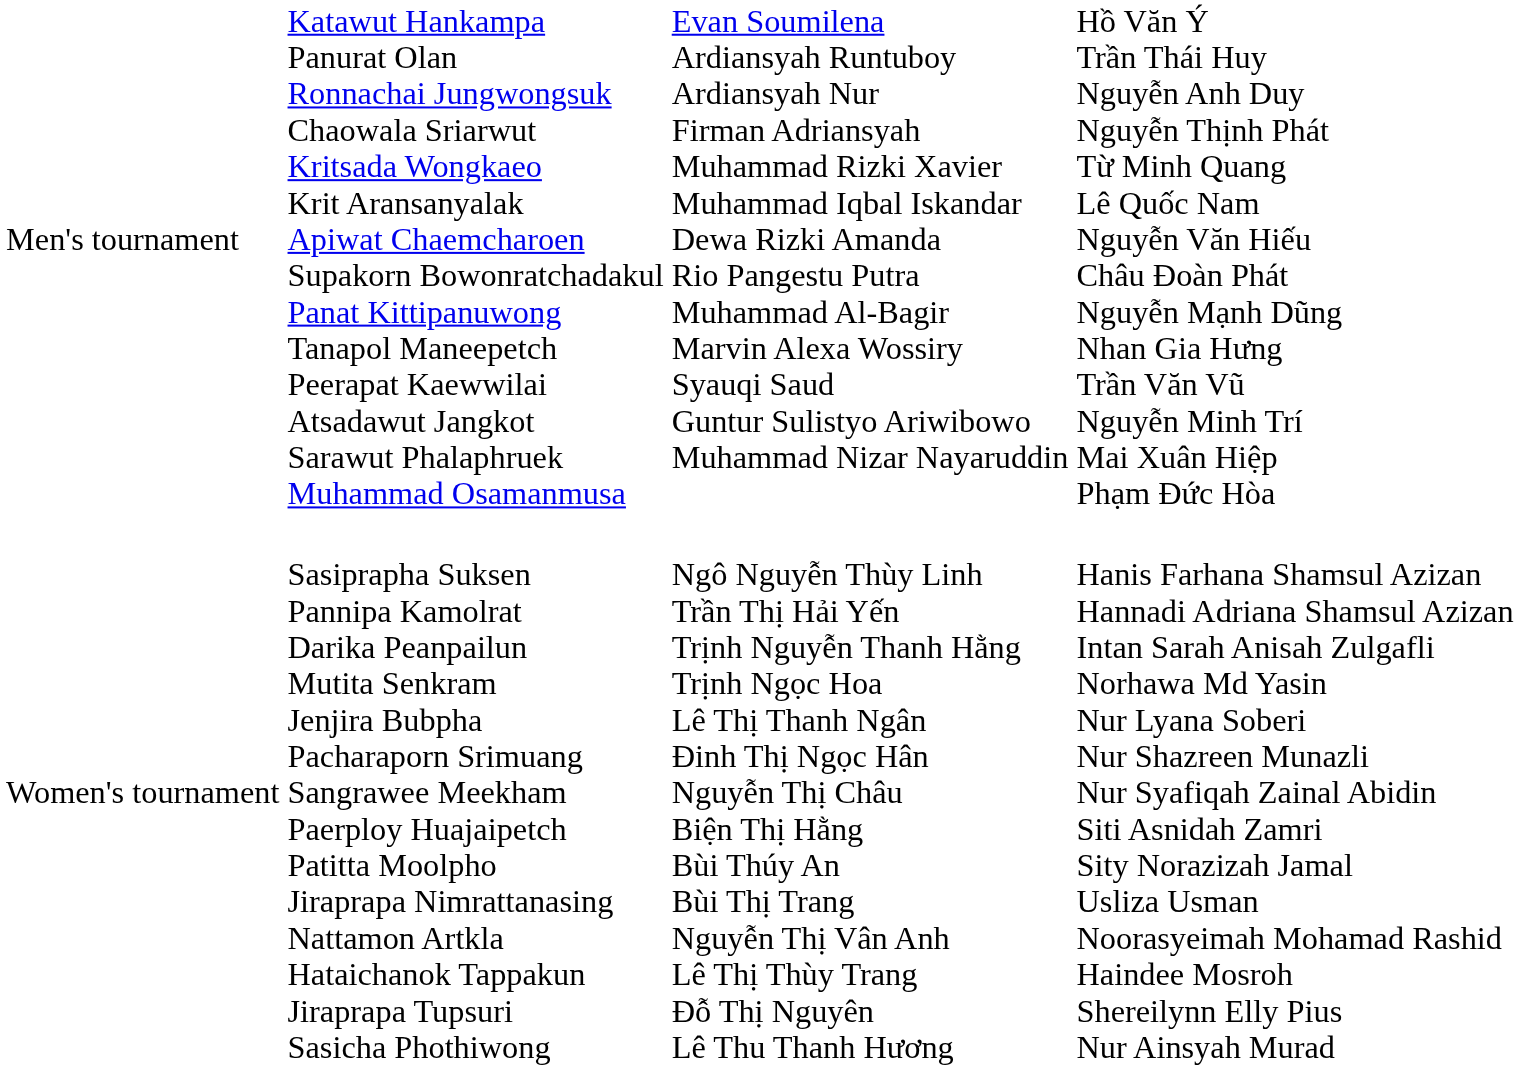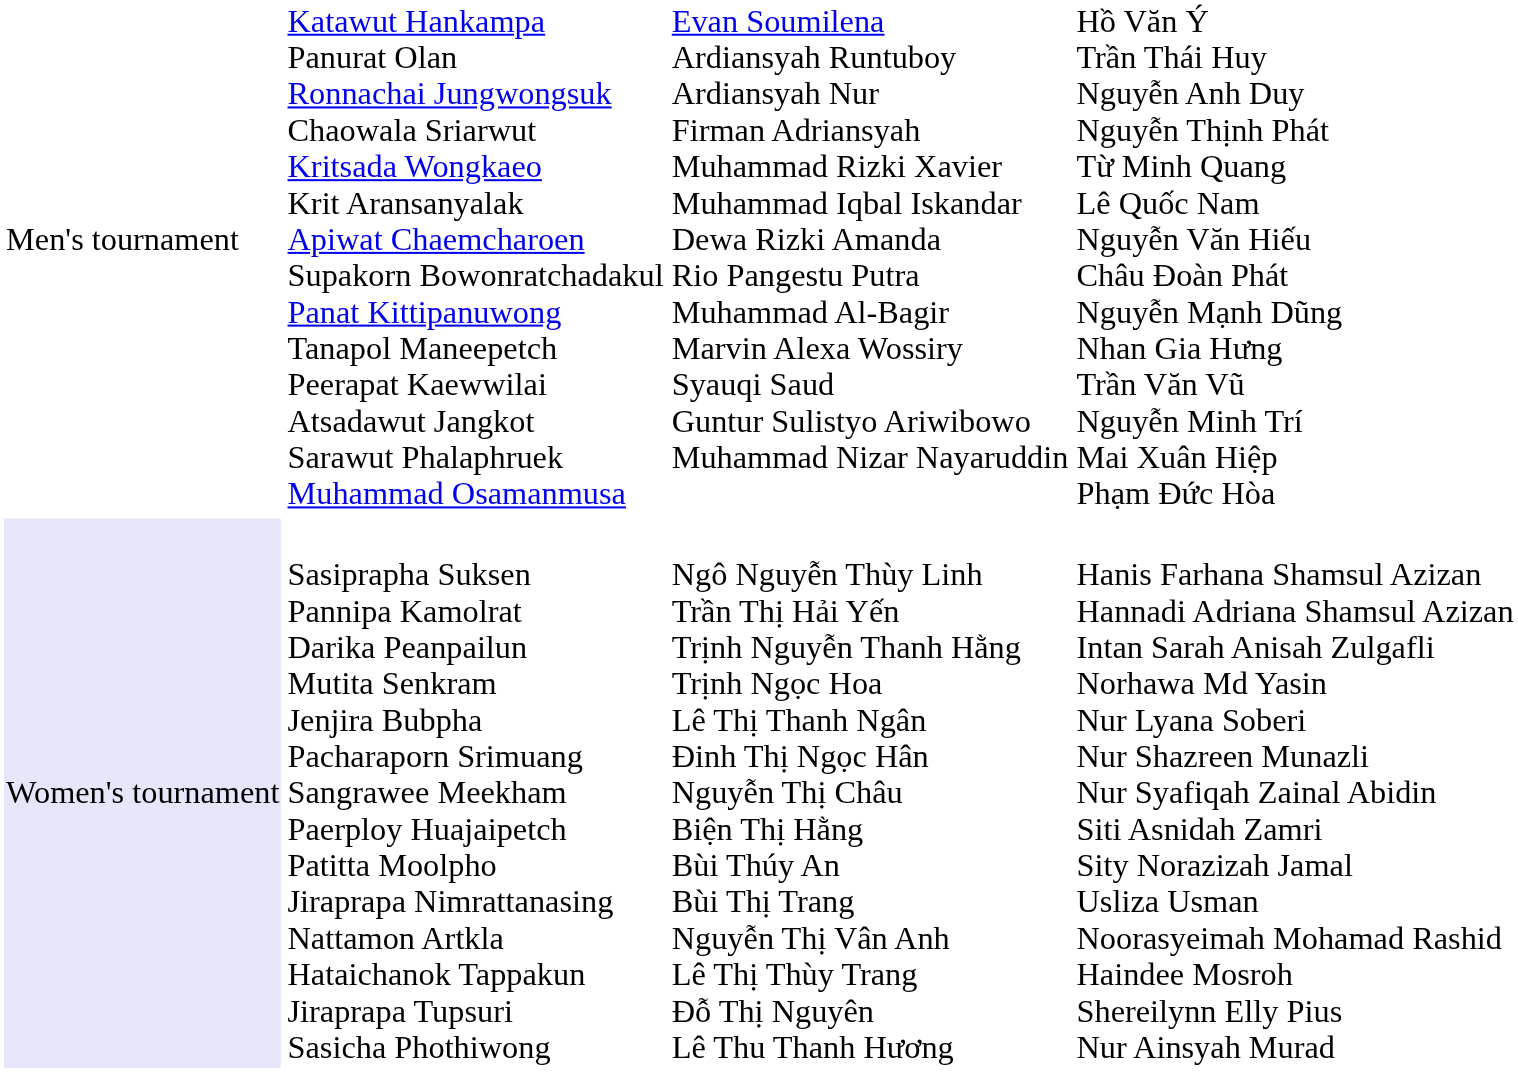(143, 792) no background -> (143, 792) lavender background
